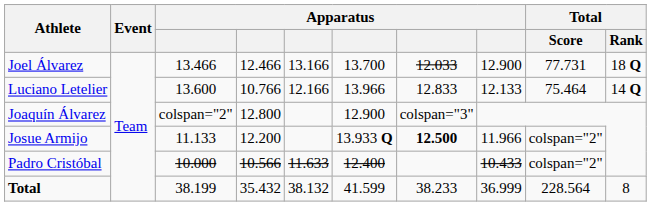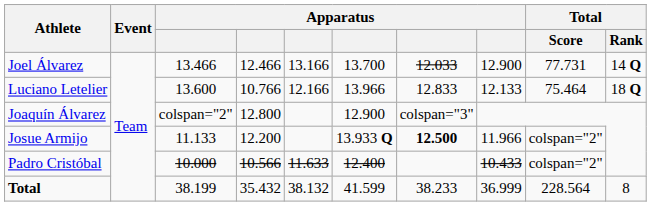(626, 65) 18 Q -> (626, 65) 14 Q
(626, 90) 14 Q -> (626, 90) 18 Q
